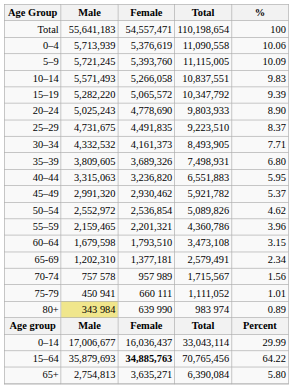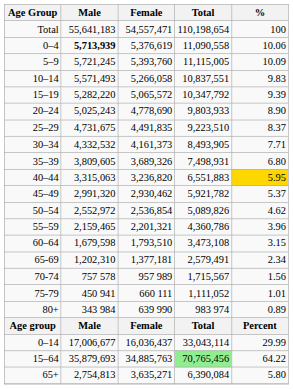(95, 45) normal -> (95, 45) bold
(277, 177) no background -> (277, 177) gold background
(99, 309) khaki background -> (99, 309) no background
(149, 359) bold -> (149, 359) normal
(206, 359) no background -> (206, 359) lightgreen background
